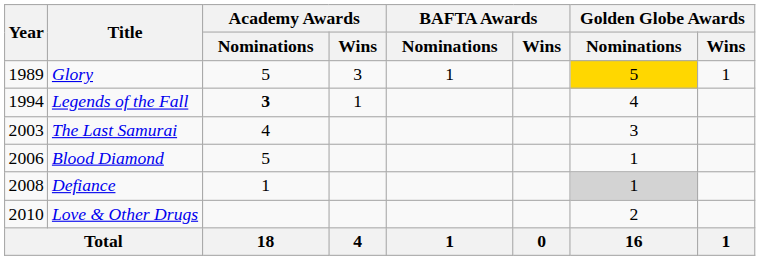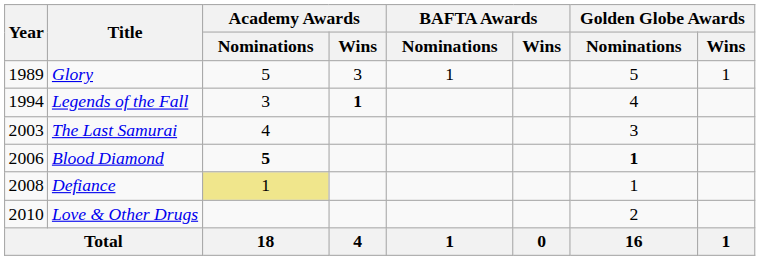(634, 74) gold background -> (634, 74) no background
(266, 102) bold -> (266, 102) normal
(358, 102) normal -> (358, 102) bold
(266, 158) normal -> (266, 158) bold
(634, 158) normal -> (634, 158) bold
(266, 185) no background -> (266, 185) khaki background
(634, 185) lightgrey background -> (634, 185) no background
